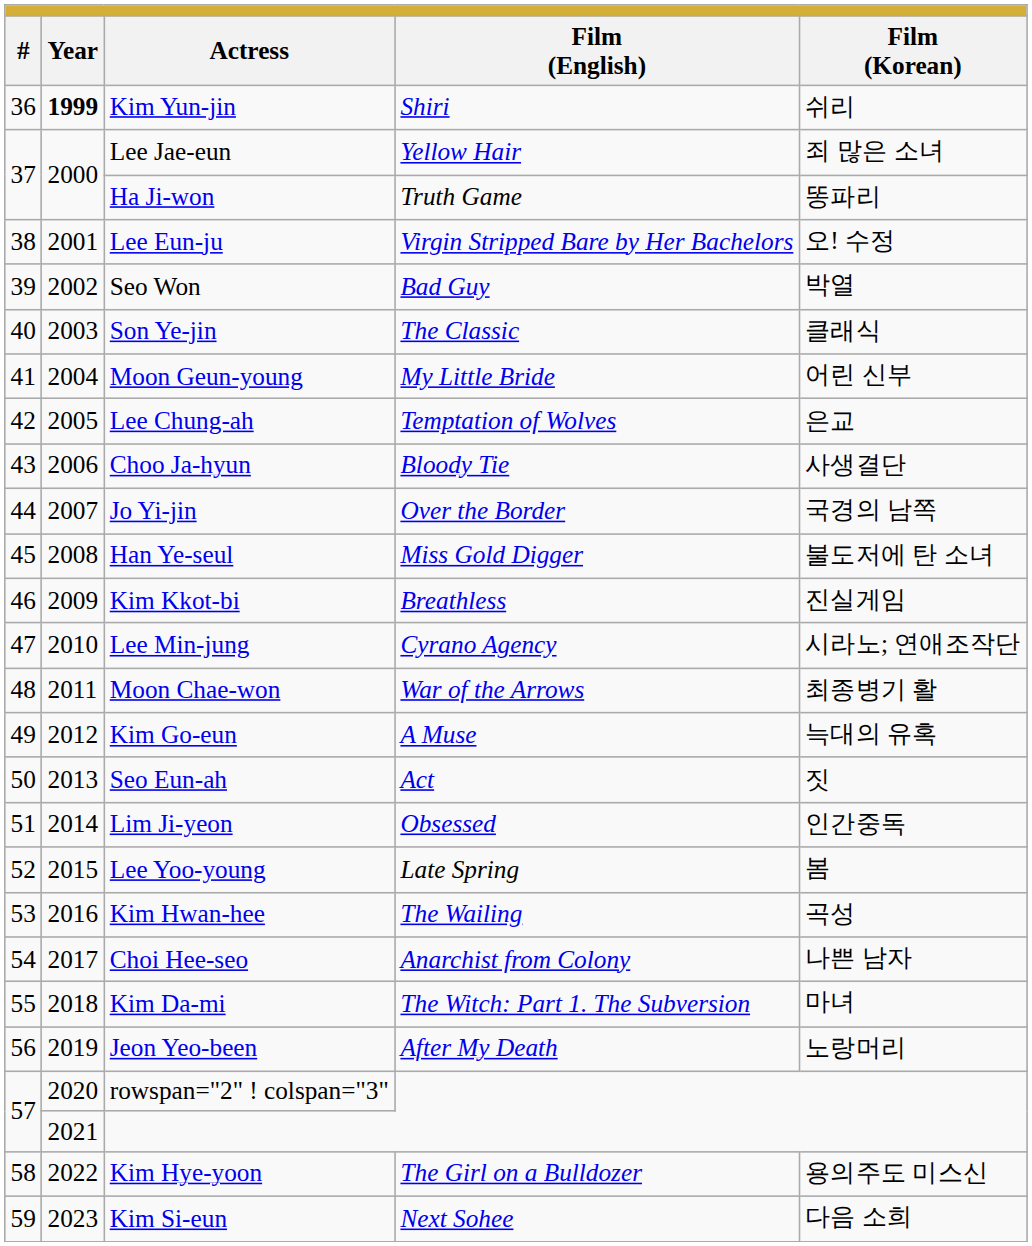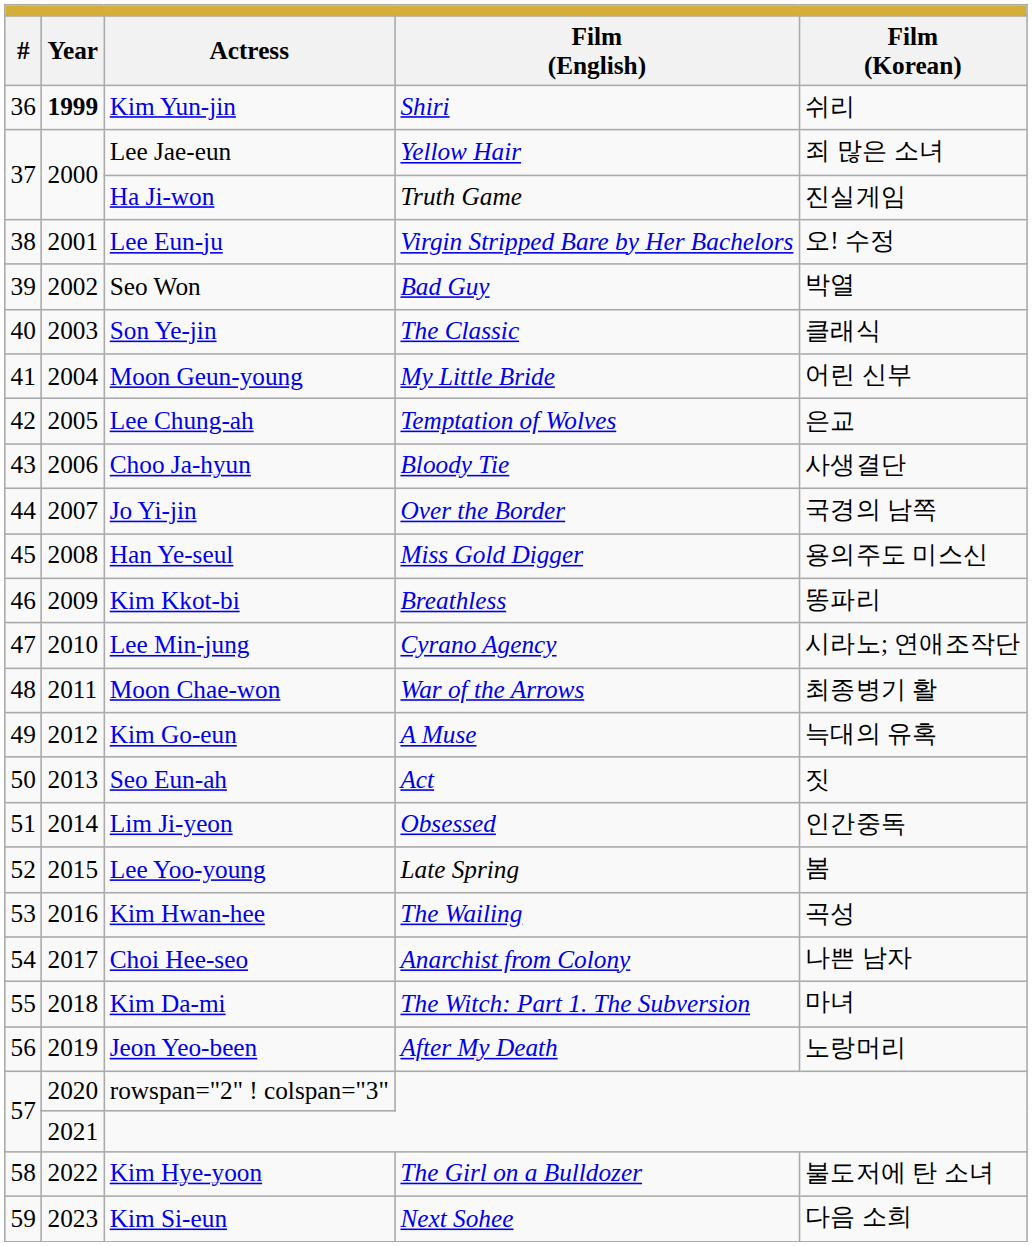(843, 195) 똥파리 -> (856, 195) 진실게임
(900, 554) 불도저에 탄 소녀 -> (897, 554) 용의주도 미스신
(856, 599) 진실게임 -> (843, 599) 똥파리
(897, 1172) 용의주도 미스신 -> (900, 1172) 불도저에 탄 소녀
